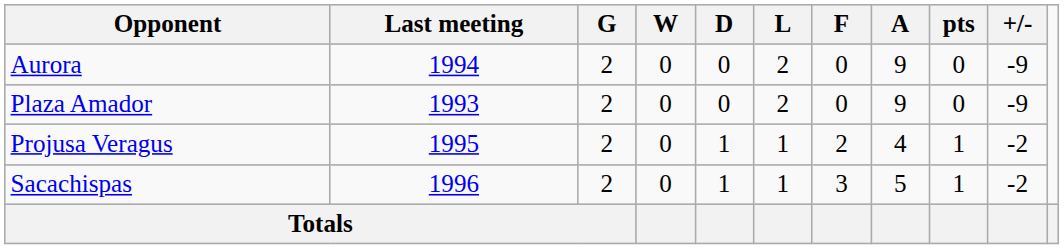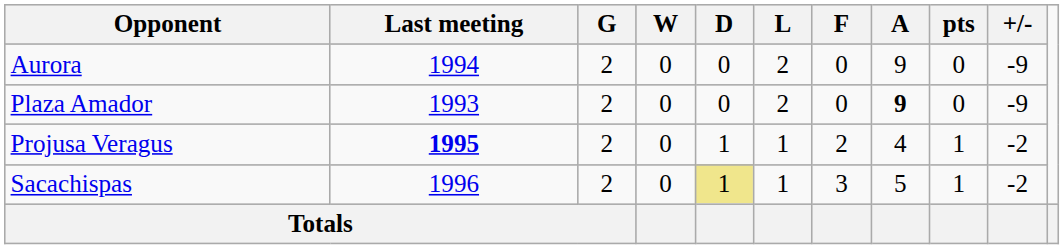(900, 104) normal -> (900, 104) bold
(454, 143) normal -> (454, 143) bold
(724, 183) no background -> (724, 183) khaki background
